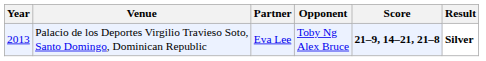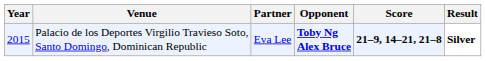(18, 39) 2013 -> (18, 39) 2015
(323, 39) normal -> (324, 39) bold
